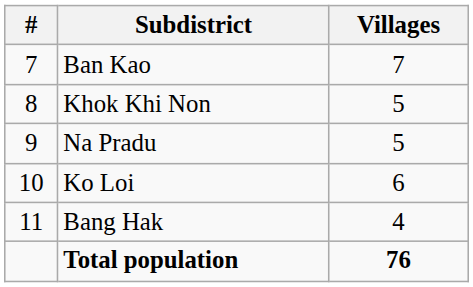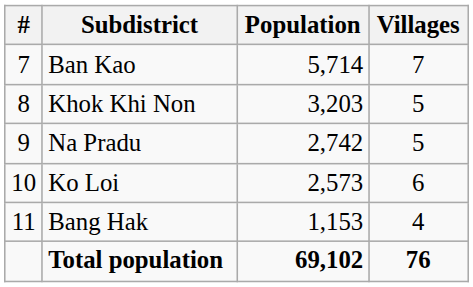+ column: (303, 24)
